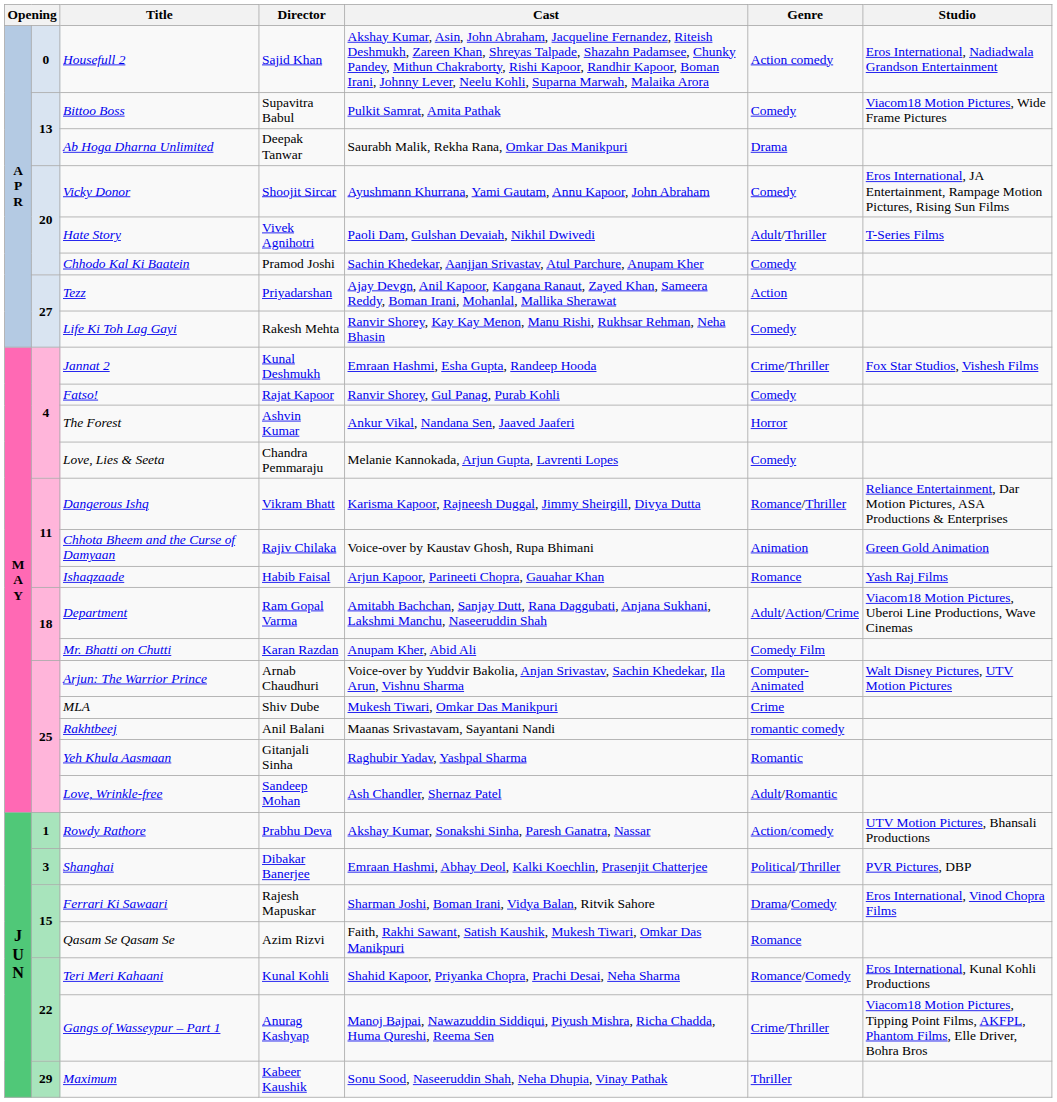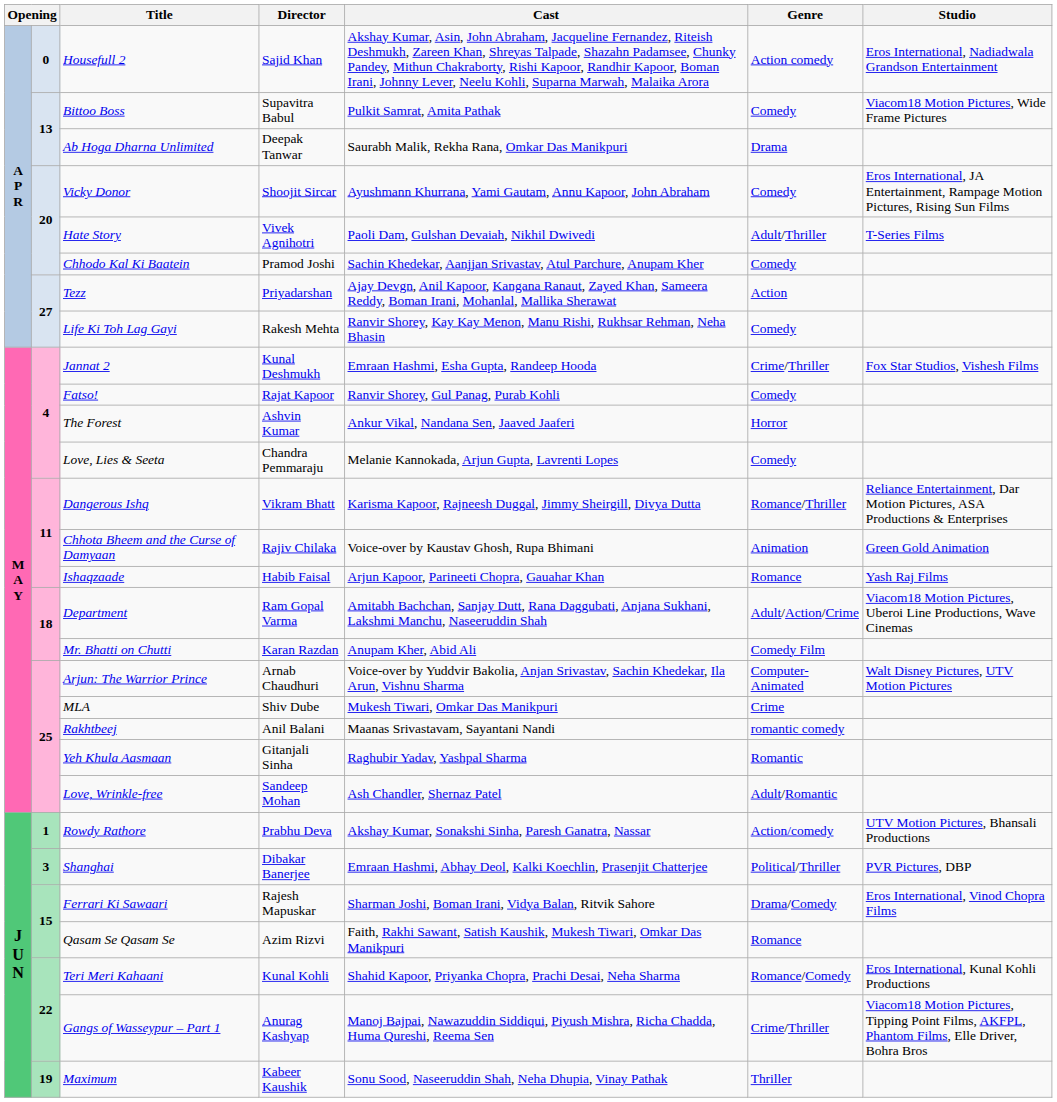(46, 1079) 29 -> (46, 1079) 19
